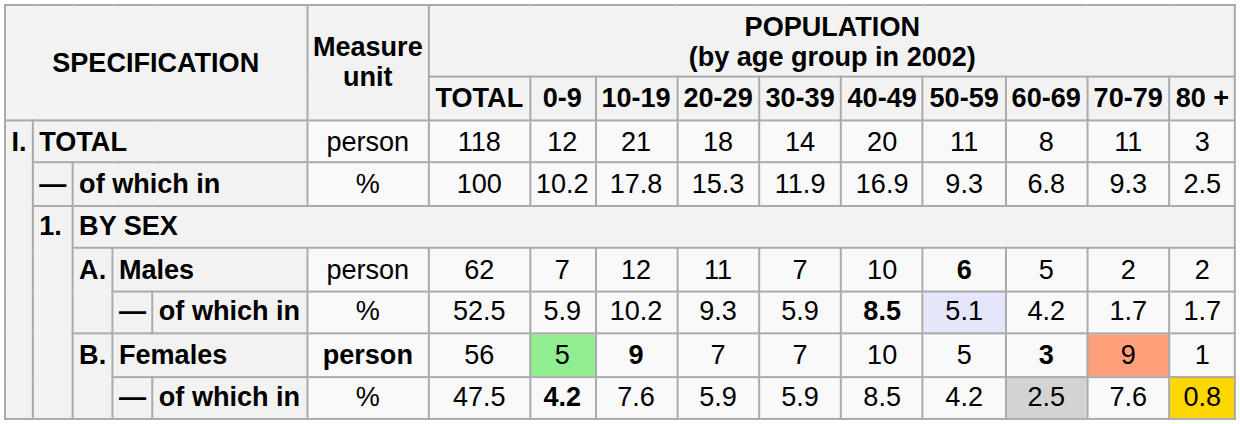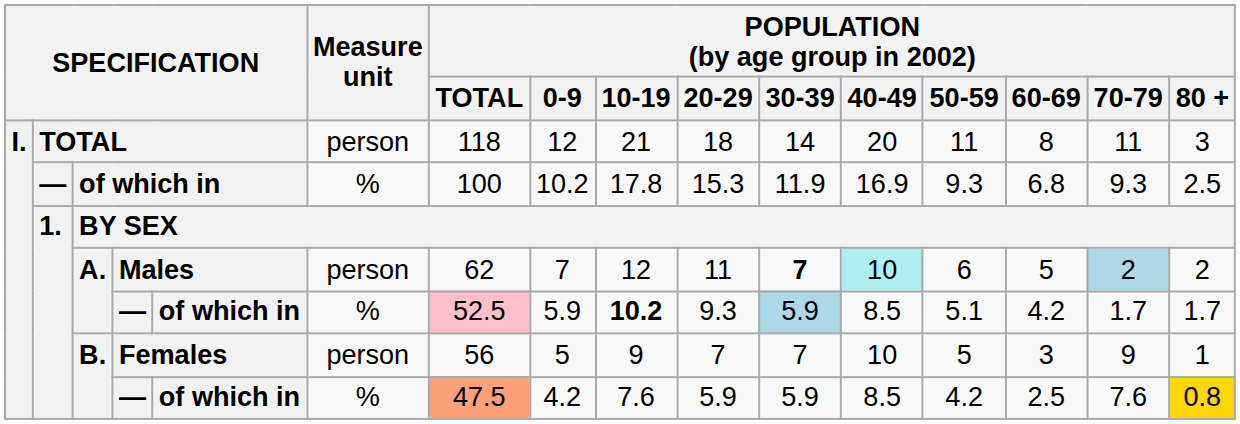(800, 269) normal -> (800, 269) bold
(882, 269) no background -> (882, 269) paleturquoise background
(964, 269) bold -> (964, 269) normal
(1128, 269) no background -> (1128, 269) lightblue background
(479, 312) no background -> (479, 312) pink background
(636, 312) normal -> (636, 312) bold
(800, 312) no background -> (800, 312) lightblue background
(882, 312) bold -> (882, 312) normal
(964, 312) lavender background -> (964, 312) no background
(368, 354) bold -> (368, 354) normal
(562, 354) lightgreen background -> (562, 354) no background
(636, 354) bold -> (636, 354) normal
(1046, 354) bold -> (1046, 354) normal
(1128, 354) lightsalmon background -> (1128, 354) no background
(479, 397) no background -> (479, 397) lightsalmon background
(562, 397) bold -> (562, 397) normal
(1046, 397) lightgrey background -> (1046, 397) no background
